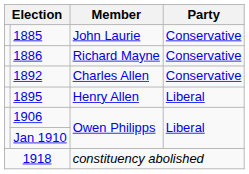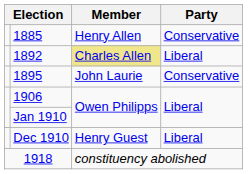(107, 35) John Laurie -> (108, 35) Henry Allen
- row: (28, 55)
(111, 76) no background -> (113, 55) khaki background
(204, 76) Conservative -> (183, 55) Liberal
(106, 96) Henry Allen -> (109, 76) John Laurie
(185, 96) Liberal -> (201, 76) Conservative
+ row: (41, 138)
